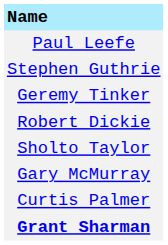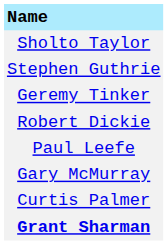(84, 43) Paul Leefe -> (84, 43) Sholto Taylor
(84, 149) Sholto Taylor -> (84, 149) Paul Leefe
